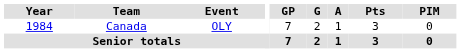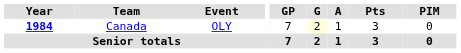(39, 26) normal -> (39, 26) bold
(317, 26) no background -> (317, 26) lightyellow background
